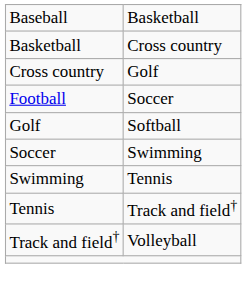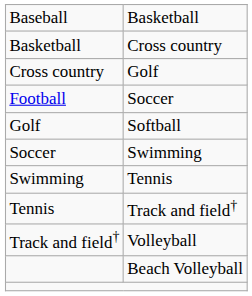+ row: (185, 269)
